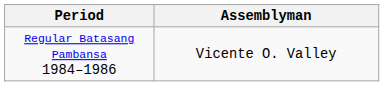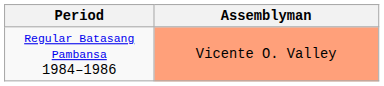(266, 54) no background -> (266, 54) lightsalmon background
